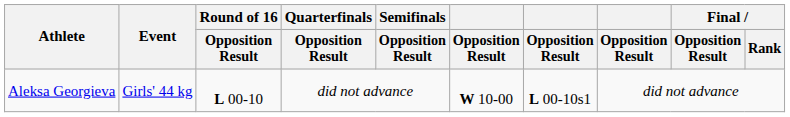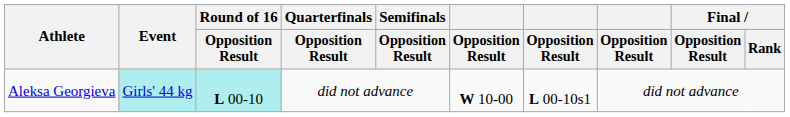(157, 90) no background -> (157, 90) paleturquoise background
(239, 99) no background -> (239, 99) paleturquoise background
